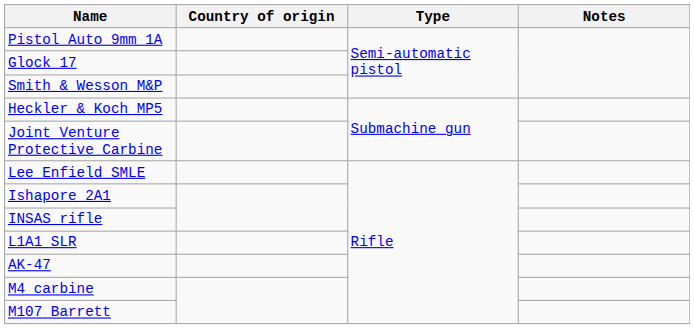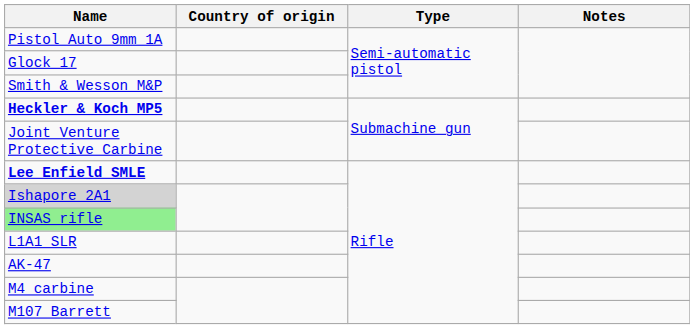(85, 109) normal -> (85, 109) bold
(77, 173) normal -> (77, 173) bold
(59, 196) no background -> (59, 196) lightgrey background
(55, 219) no background -> (55, 219) lightgreen background
